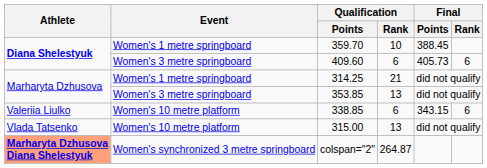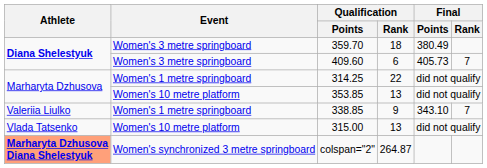(182, 46) Women's 1 metre springboard -> (182, 46) Women's 3 metre springboard
(396, 46) 10 -> (396, 46) 18
(433, 46) 388.45 -> (433, 46) 380.49
(467, 62) 6 -> (467, 62) 7
(396, 78) 21 -> (396, 78) 22
(182, 95) Women's 3 metre springboard -> (176, 95) Women's 10 metre platform
(176, 111) Women's 10 metre platform -> (182, 111) Women's 1 metre springboard
(396, 111) 6 -> (396, 111) 9
(433, 111) 343.15 -> (433, 111) 343.10
(467, 111) 6 -> (467, 111) 7
